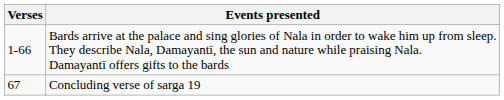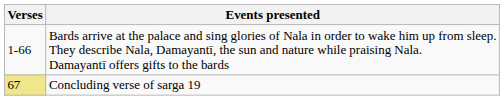(14, 85) no background -> (14, 85) khaki background
